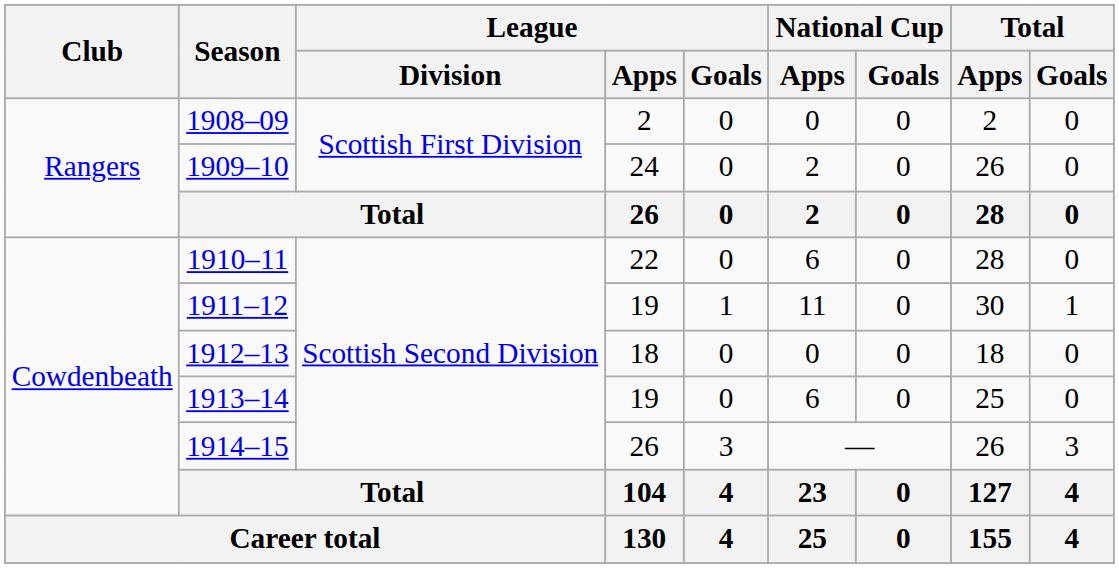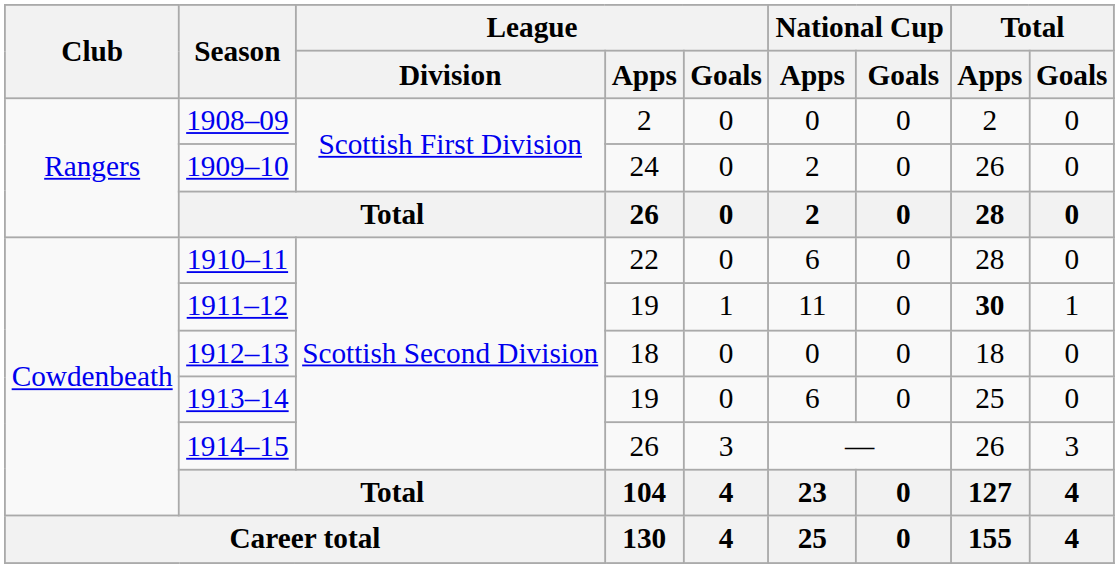(990, 306) normal -> (990, 306) bold
